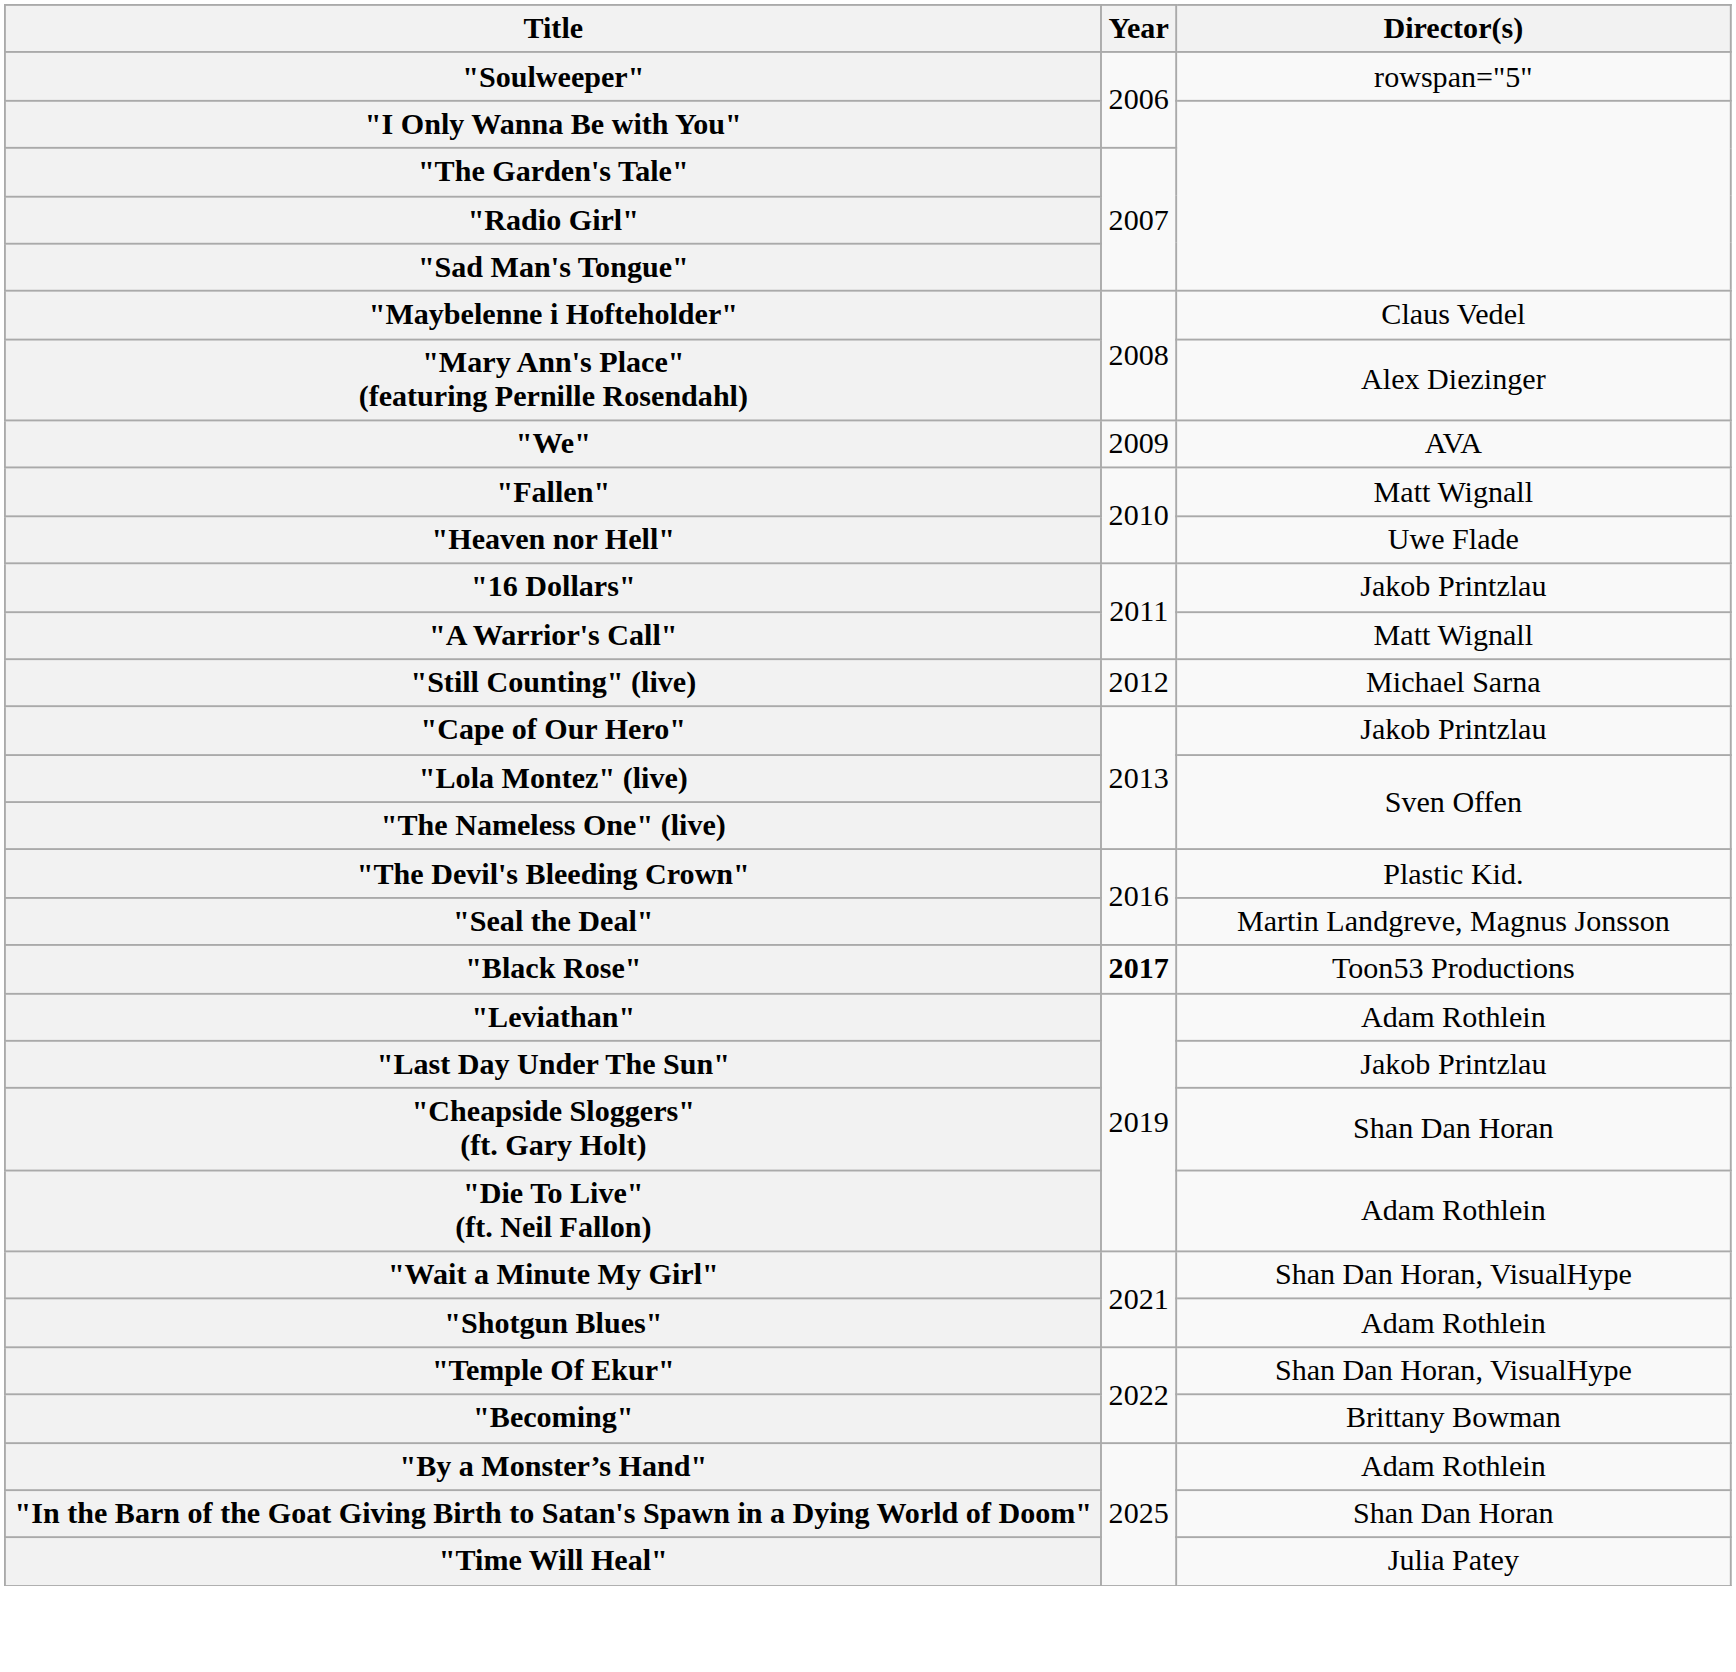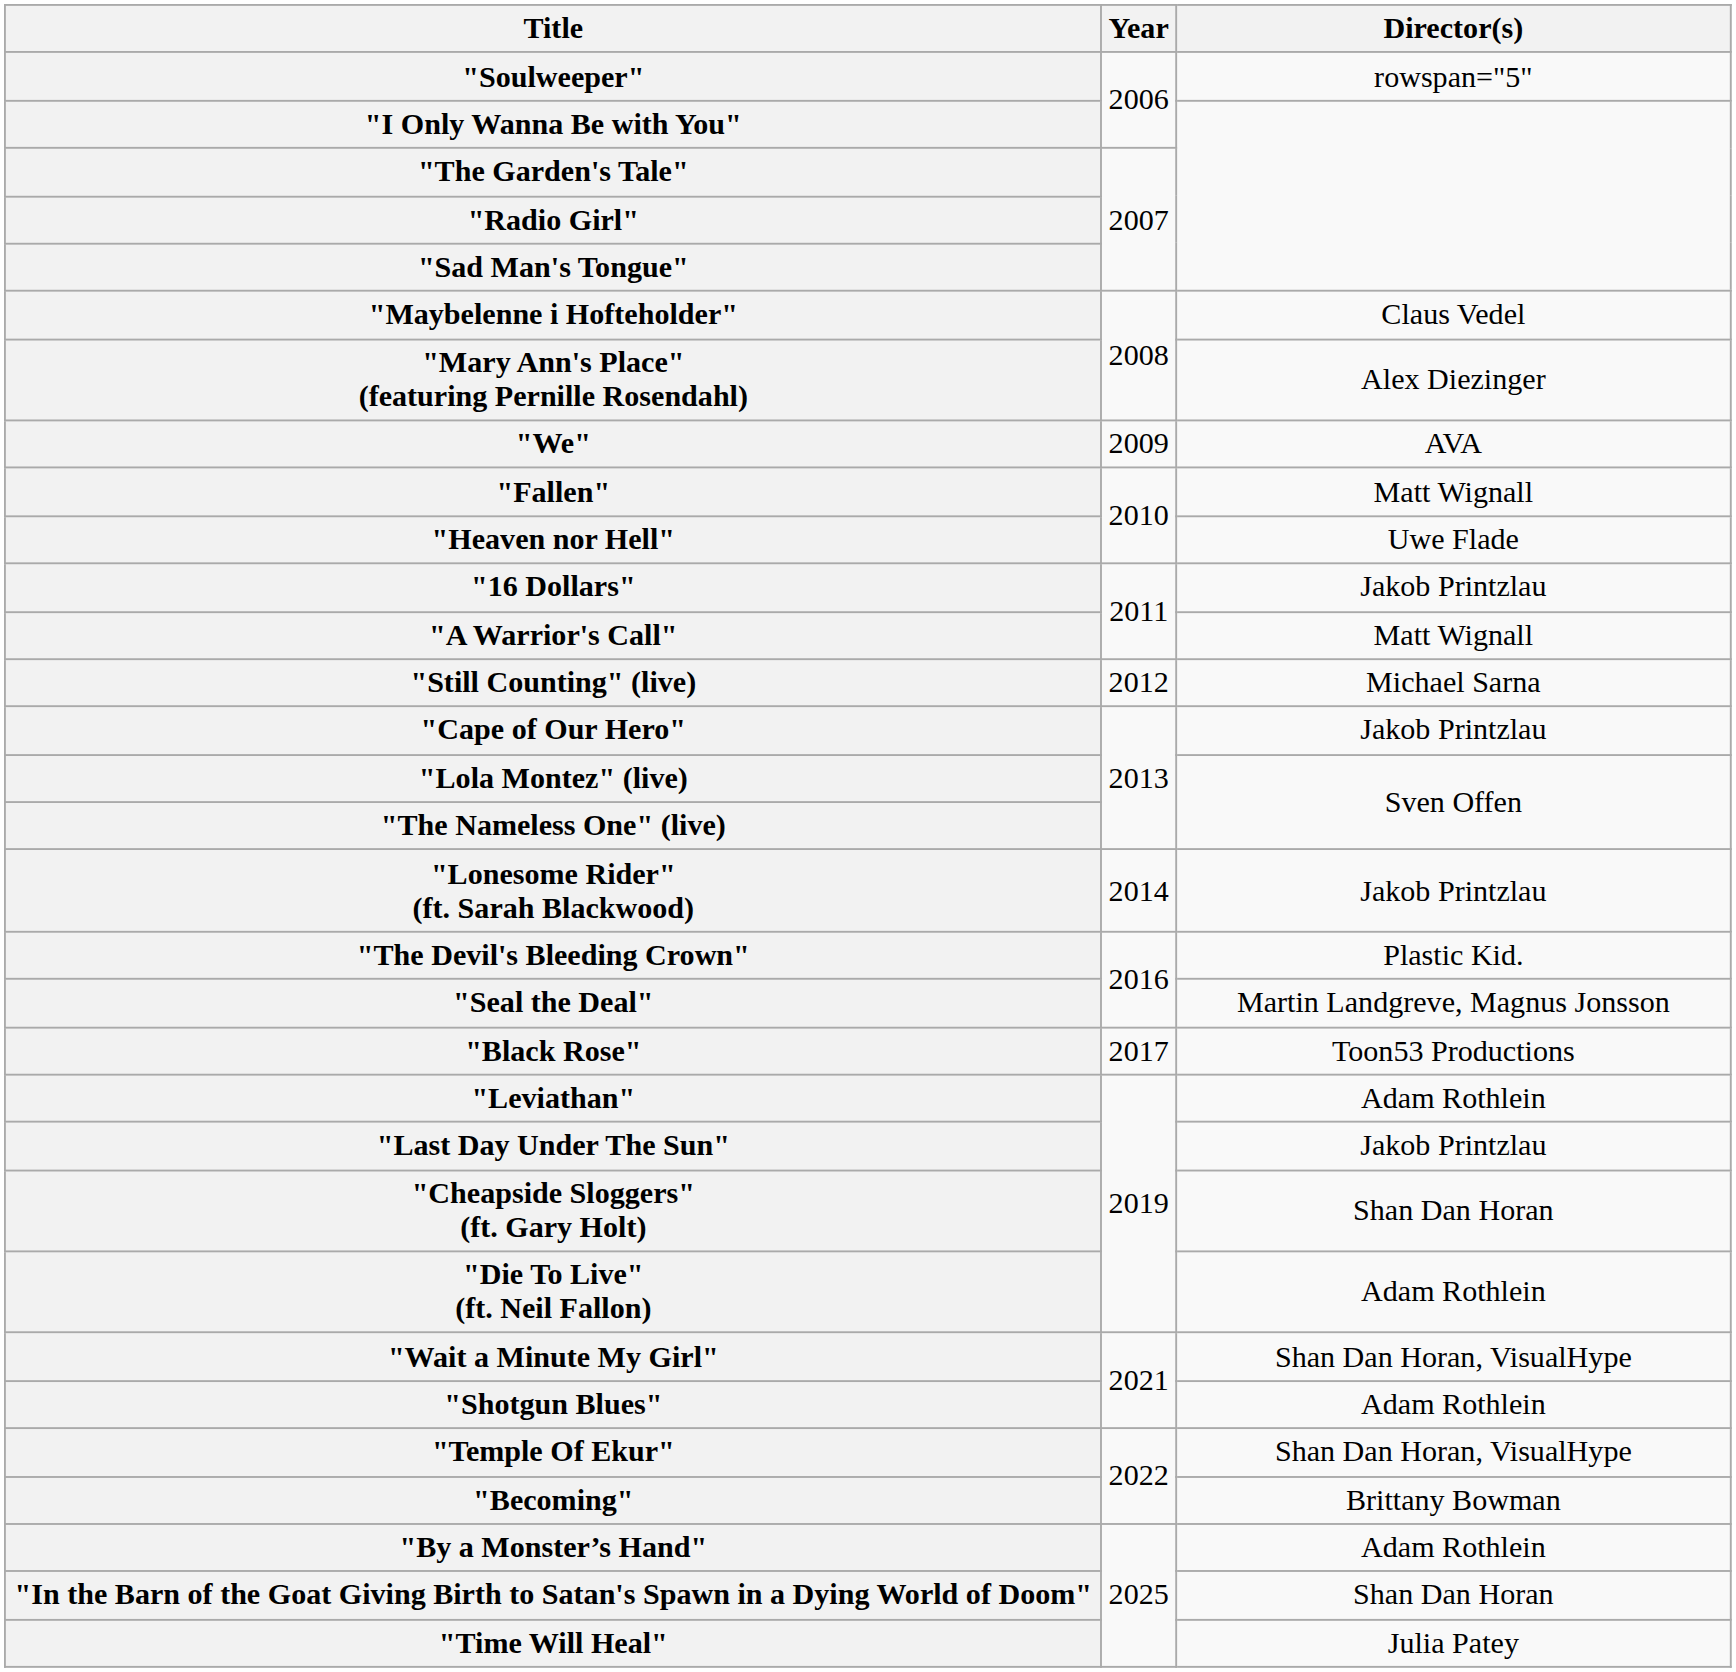+ row: (553, 890)
(1139, 968) bold -> (1139, 1050) normal
